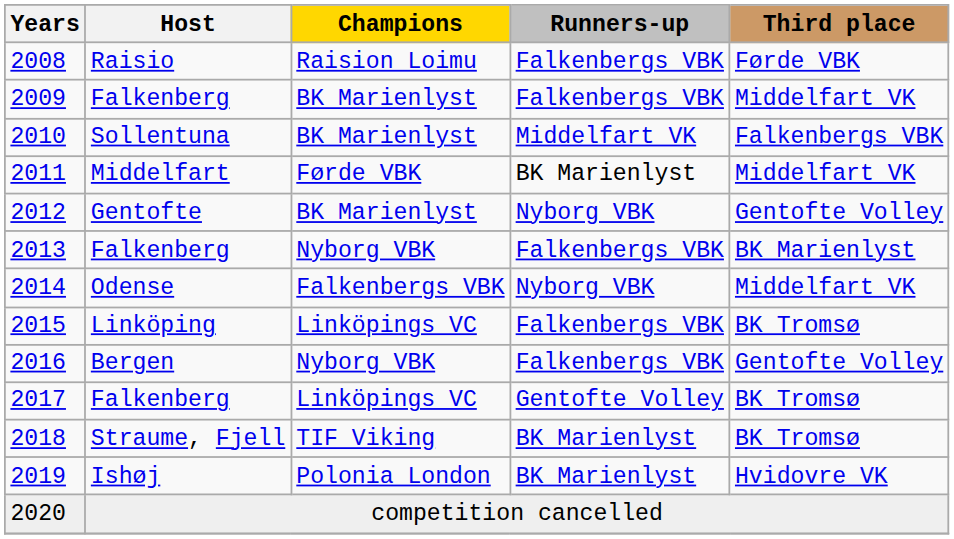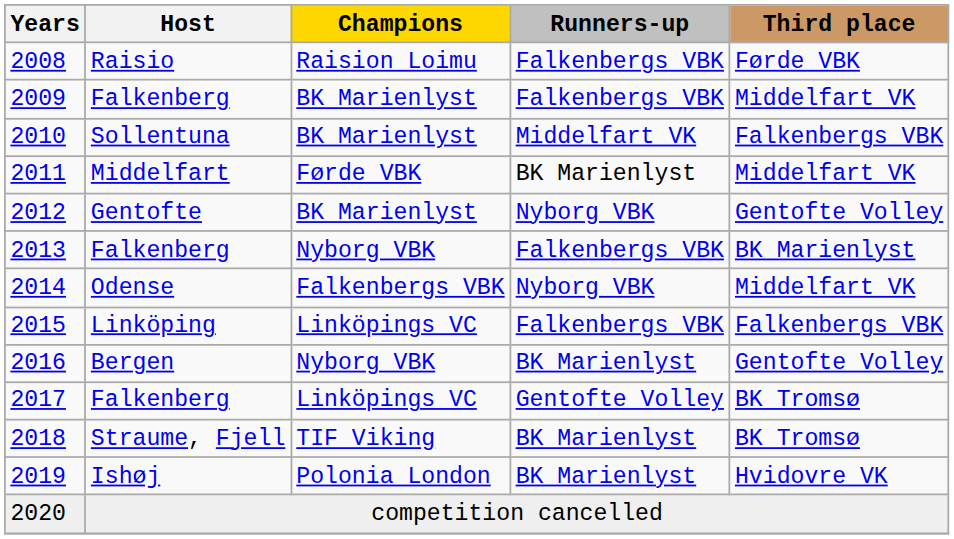(797, 325) BK Tromsø -> (839, 325) Falkenbergs VBK
(620, 363) Falkenbergs VBK -> (606, 363) BK Marienlyst
